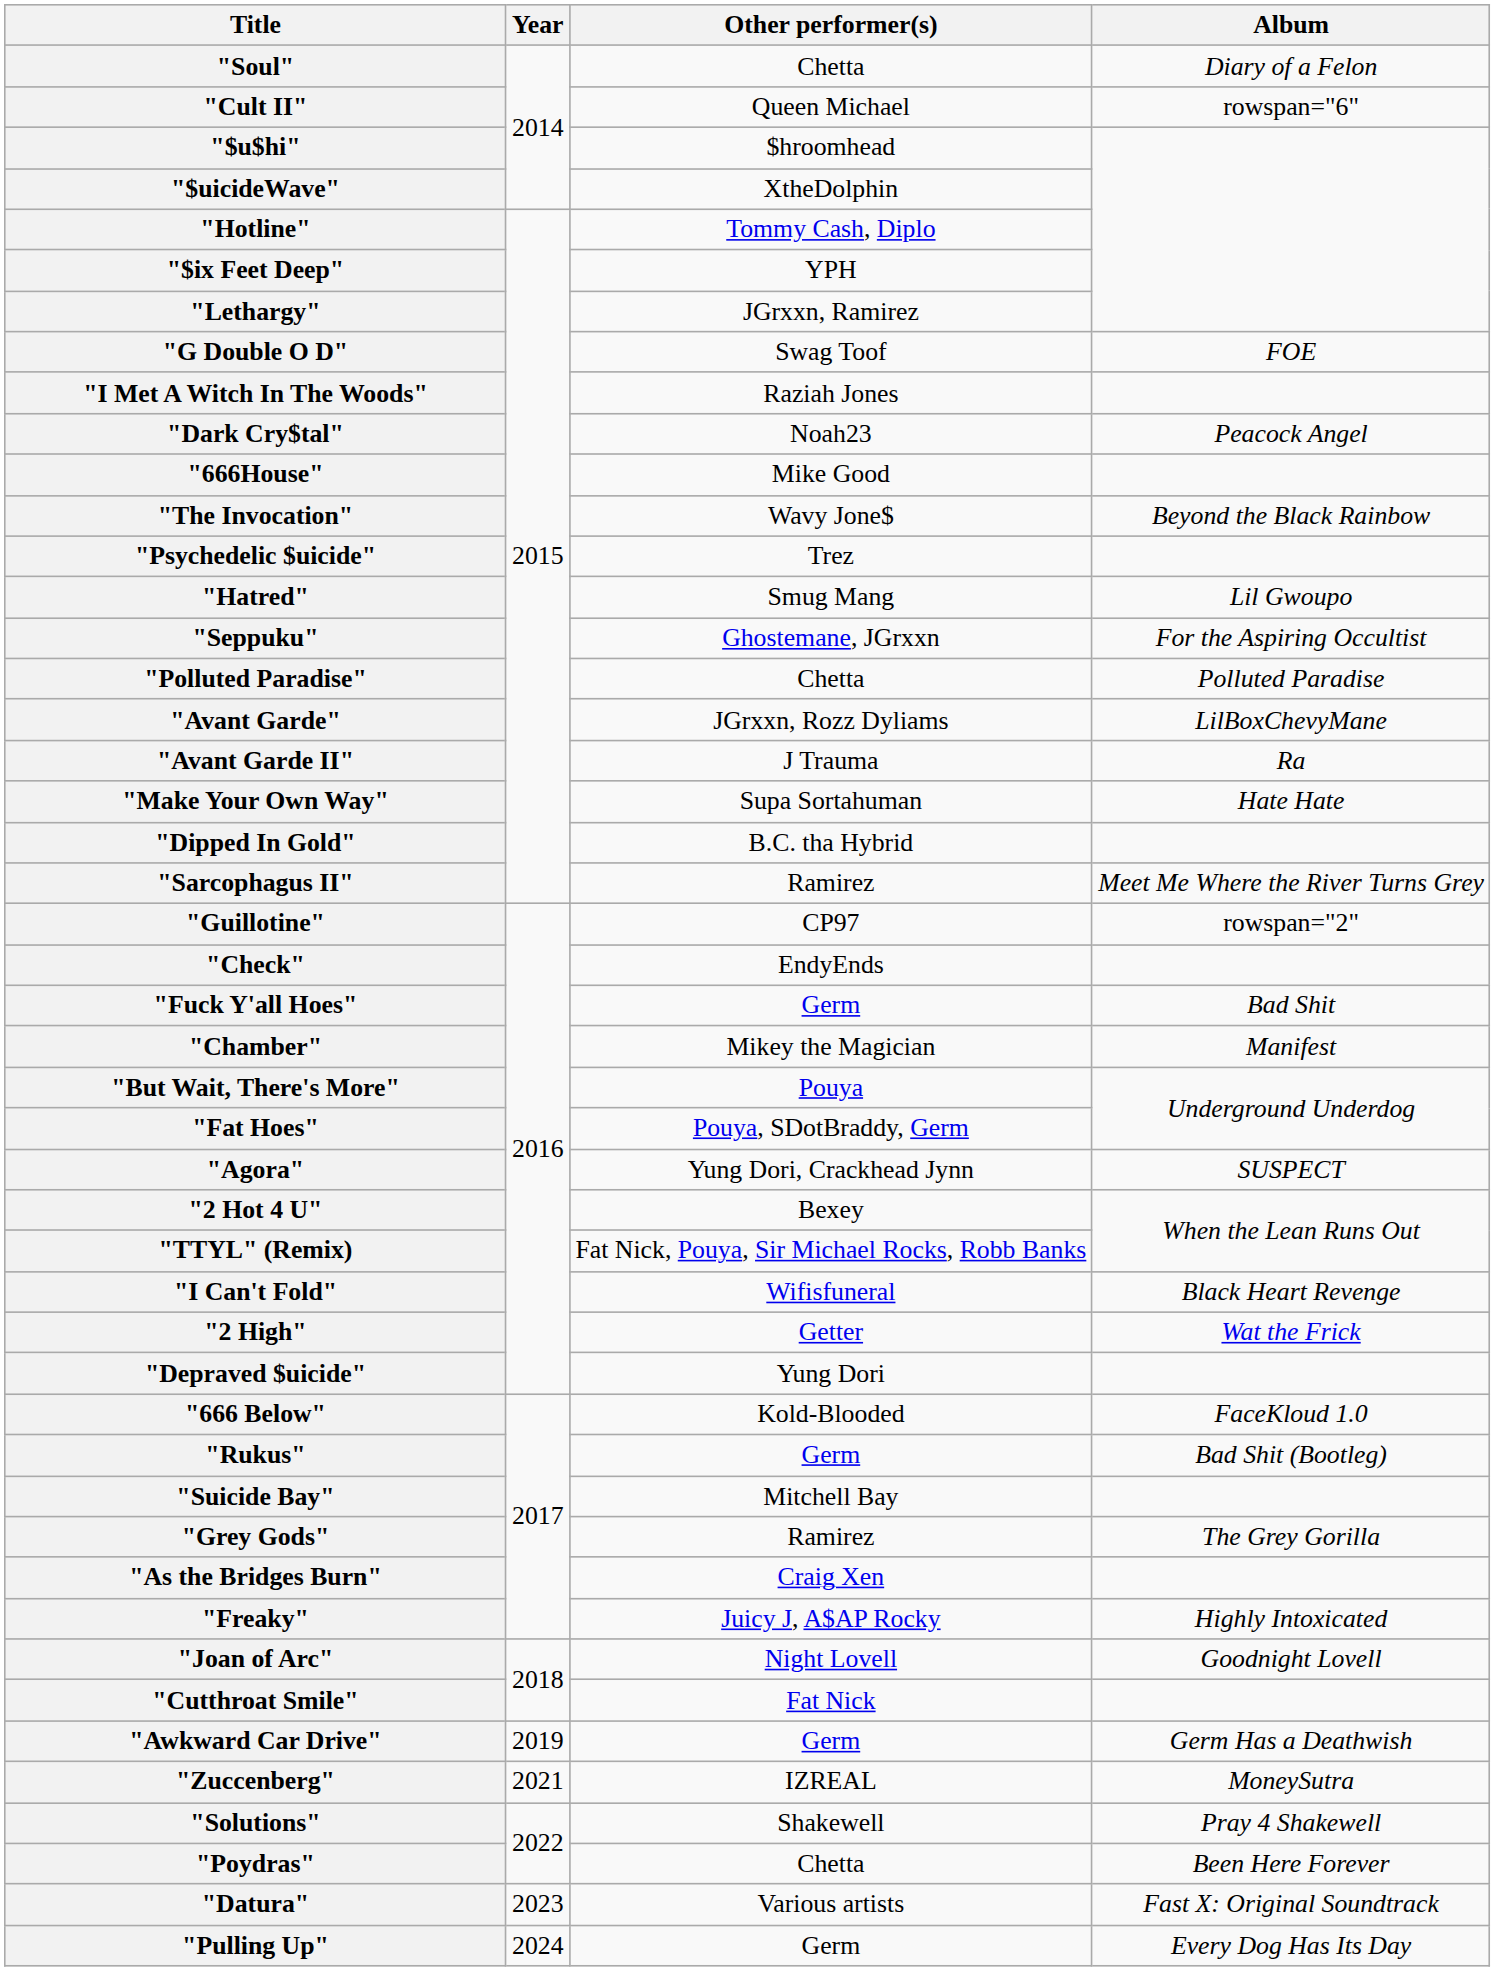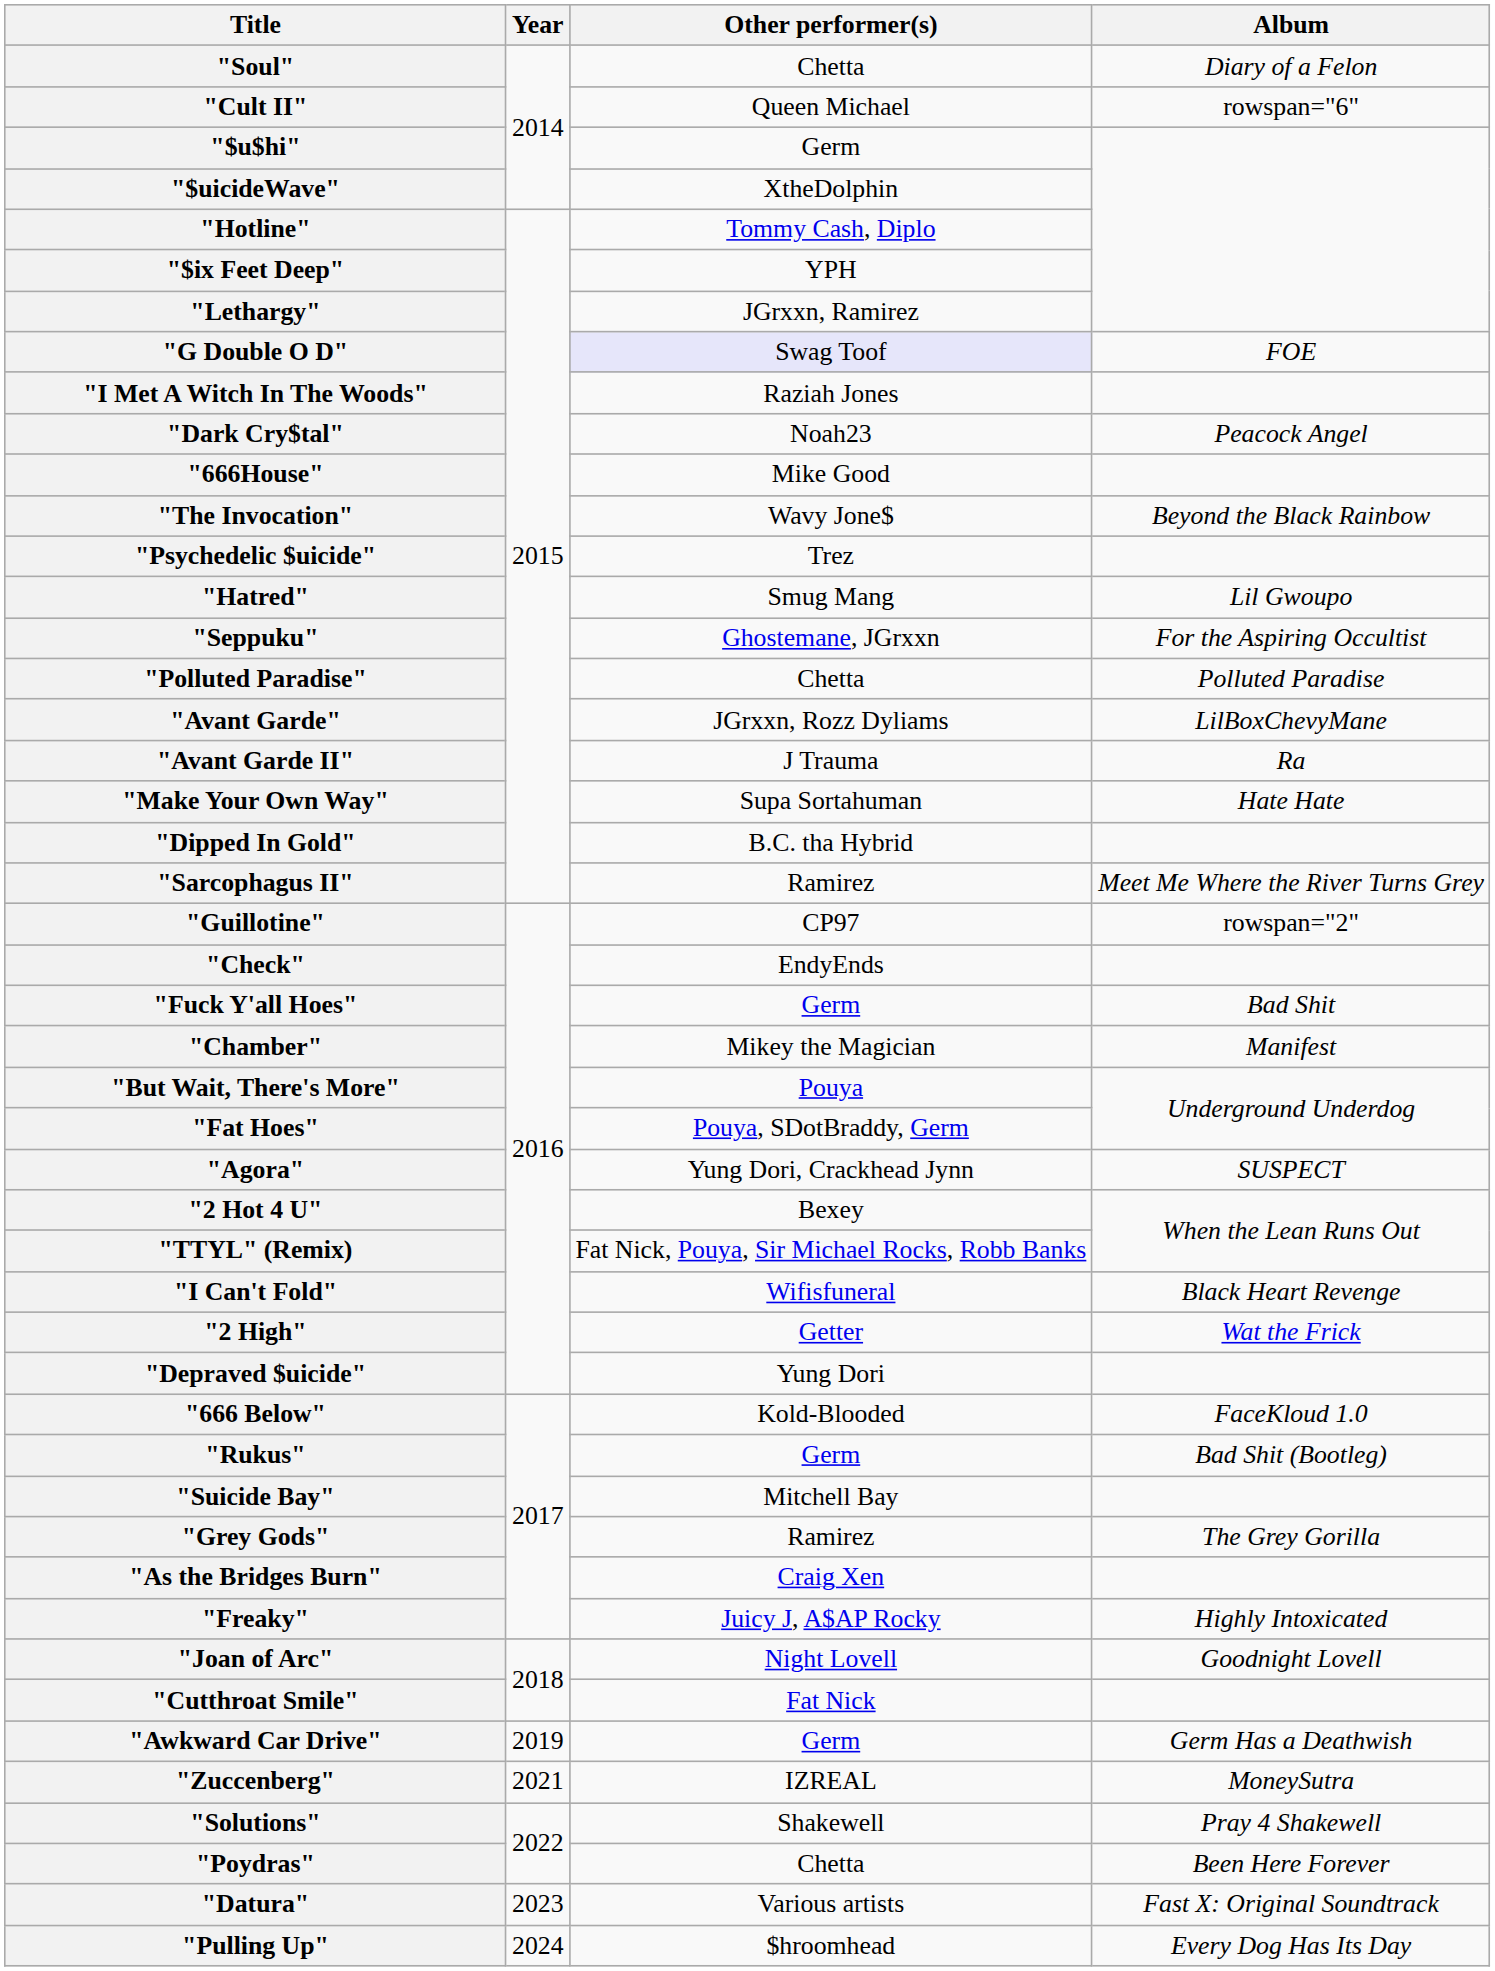(831, 147) $hroomhead -> (831, 147) Germ
(831, 351) no background -> (831, 351) lavender background
(831, 1945) Germ -> (831, 1945) $hroomhead
